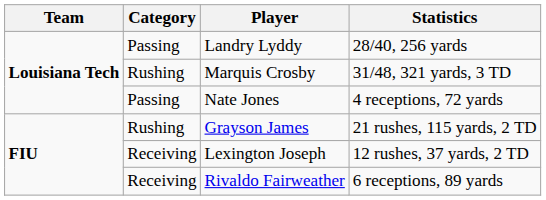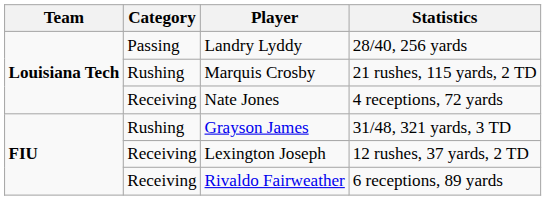(432, 72) 31/48, 321 yards, 3 TD -> (445, 72) 21 rushes, 115 yards, 2 TD
(153, 99) Passing -> (162, 99) Receiving
(445, 126) 21 rushes, 115 yards, 2 TD -> (432, 126) 31/48, 321 yards, 3 TD
